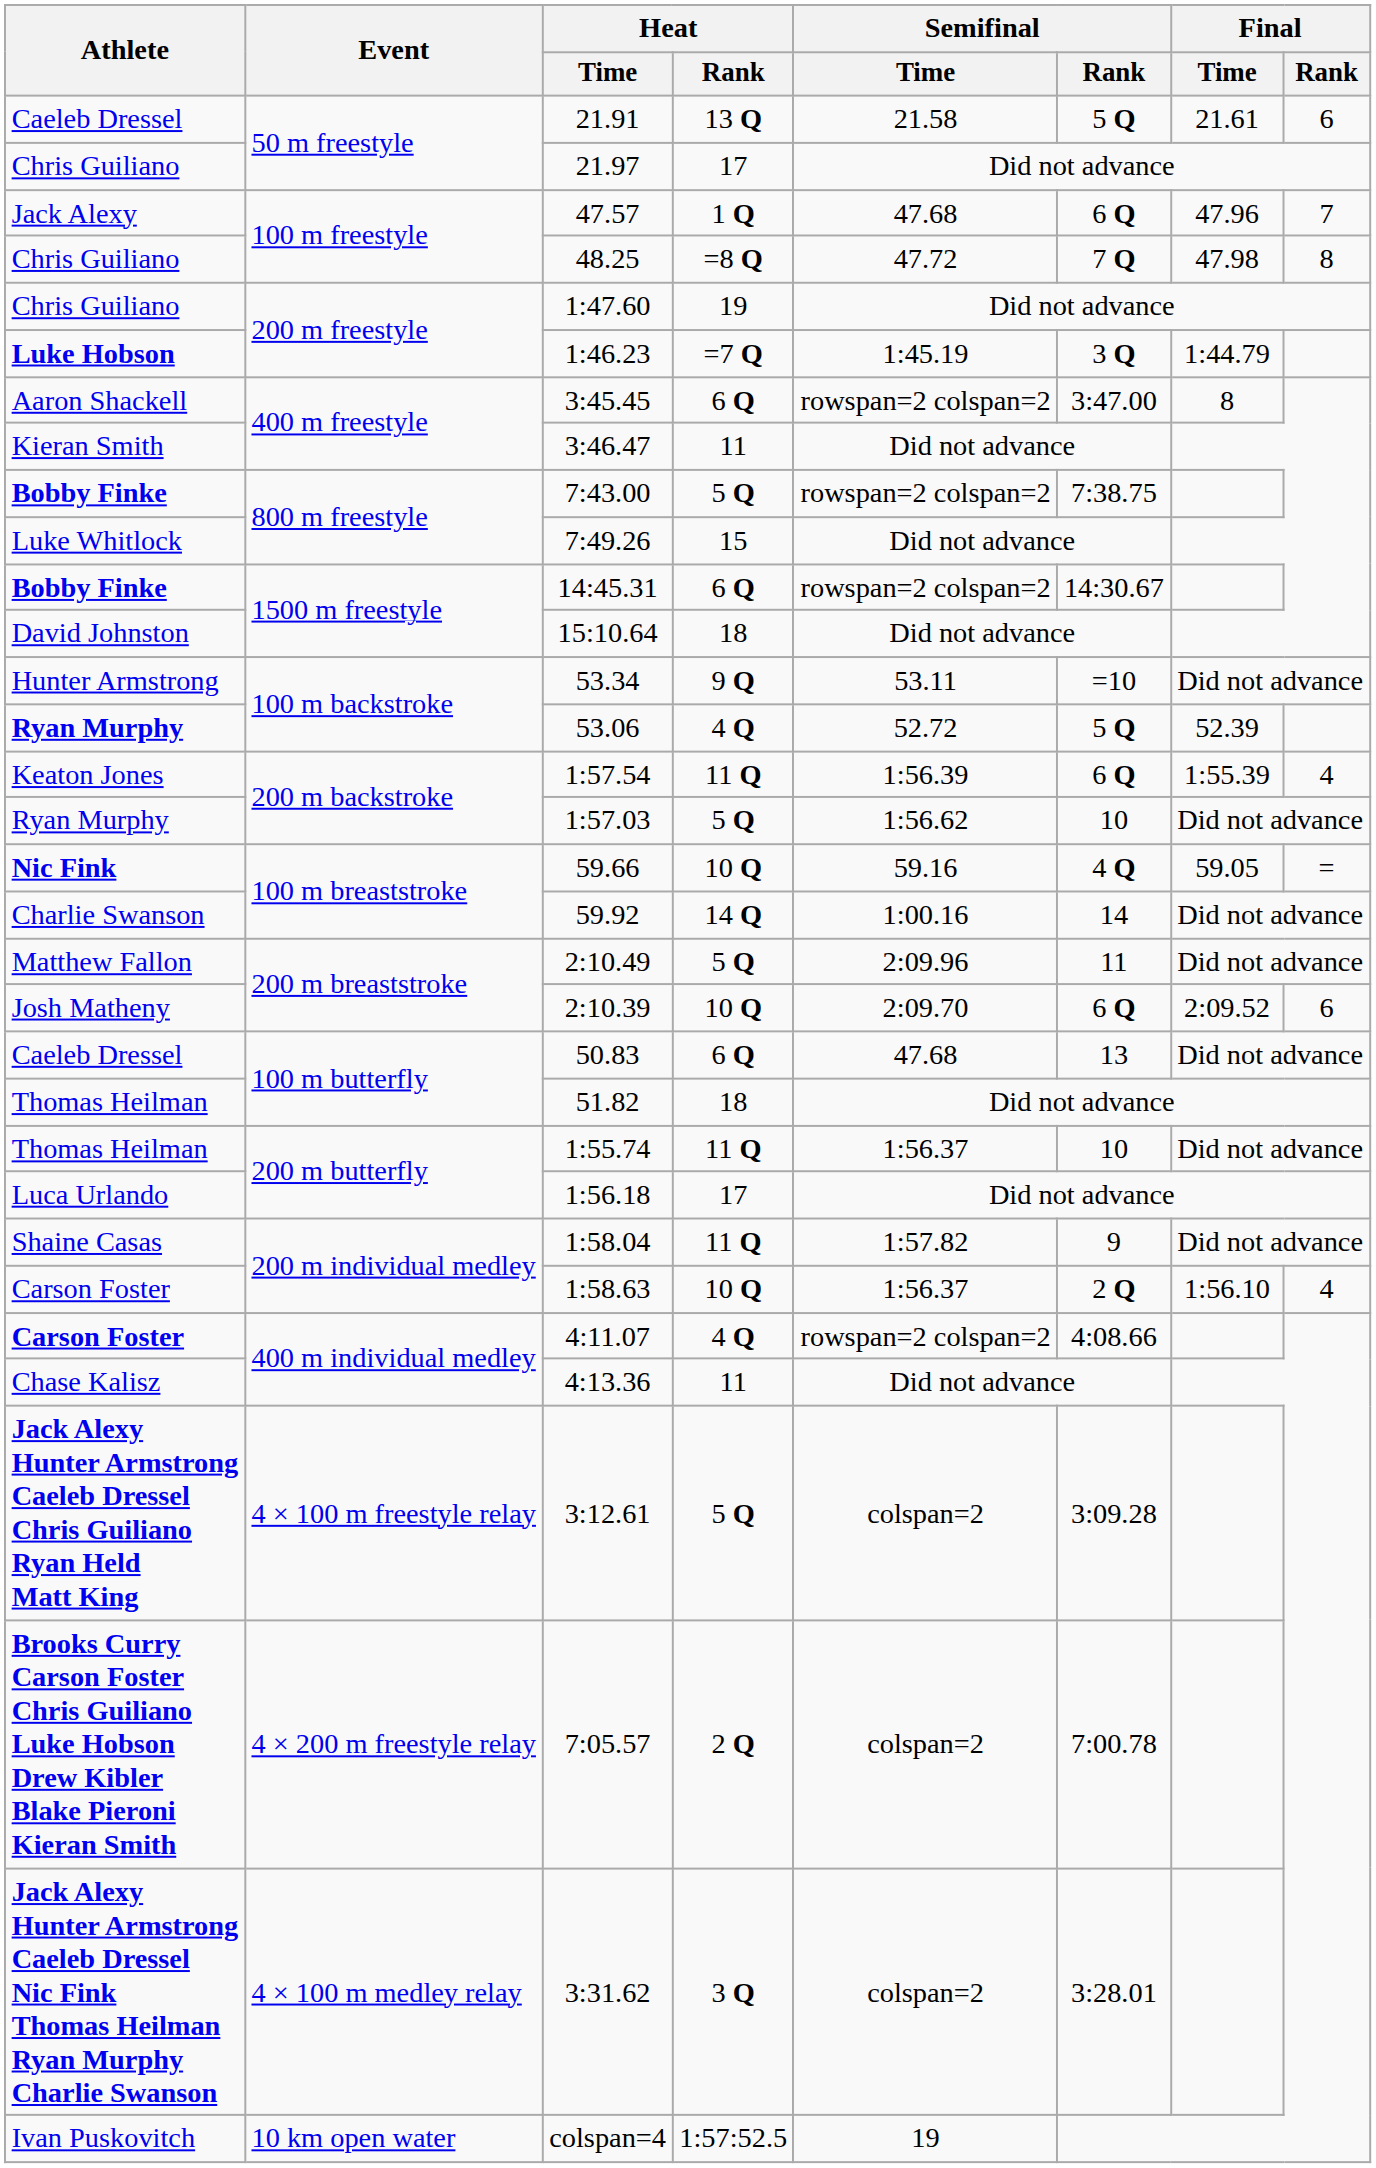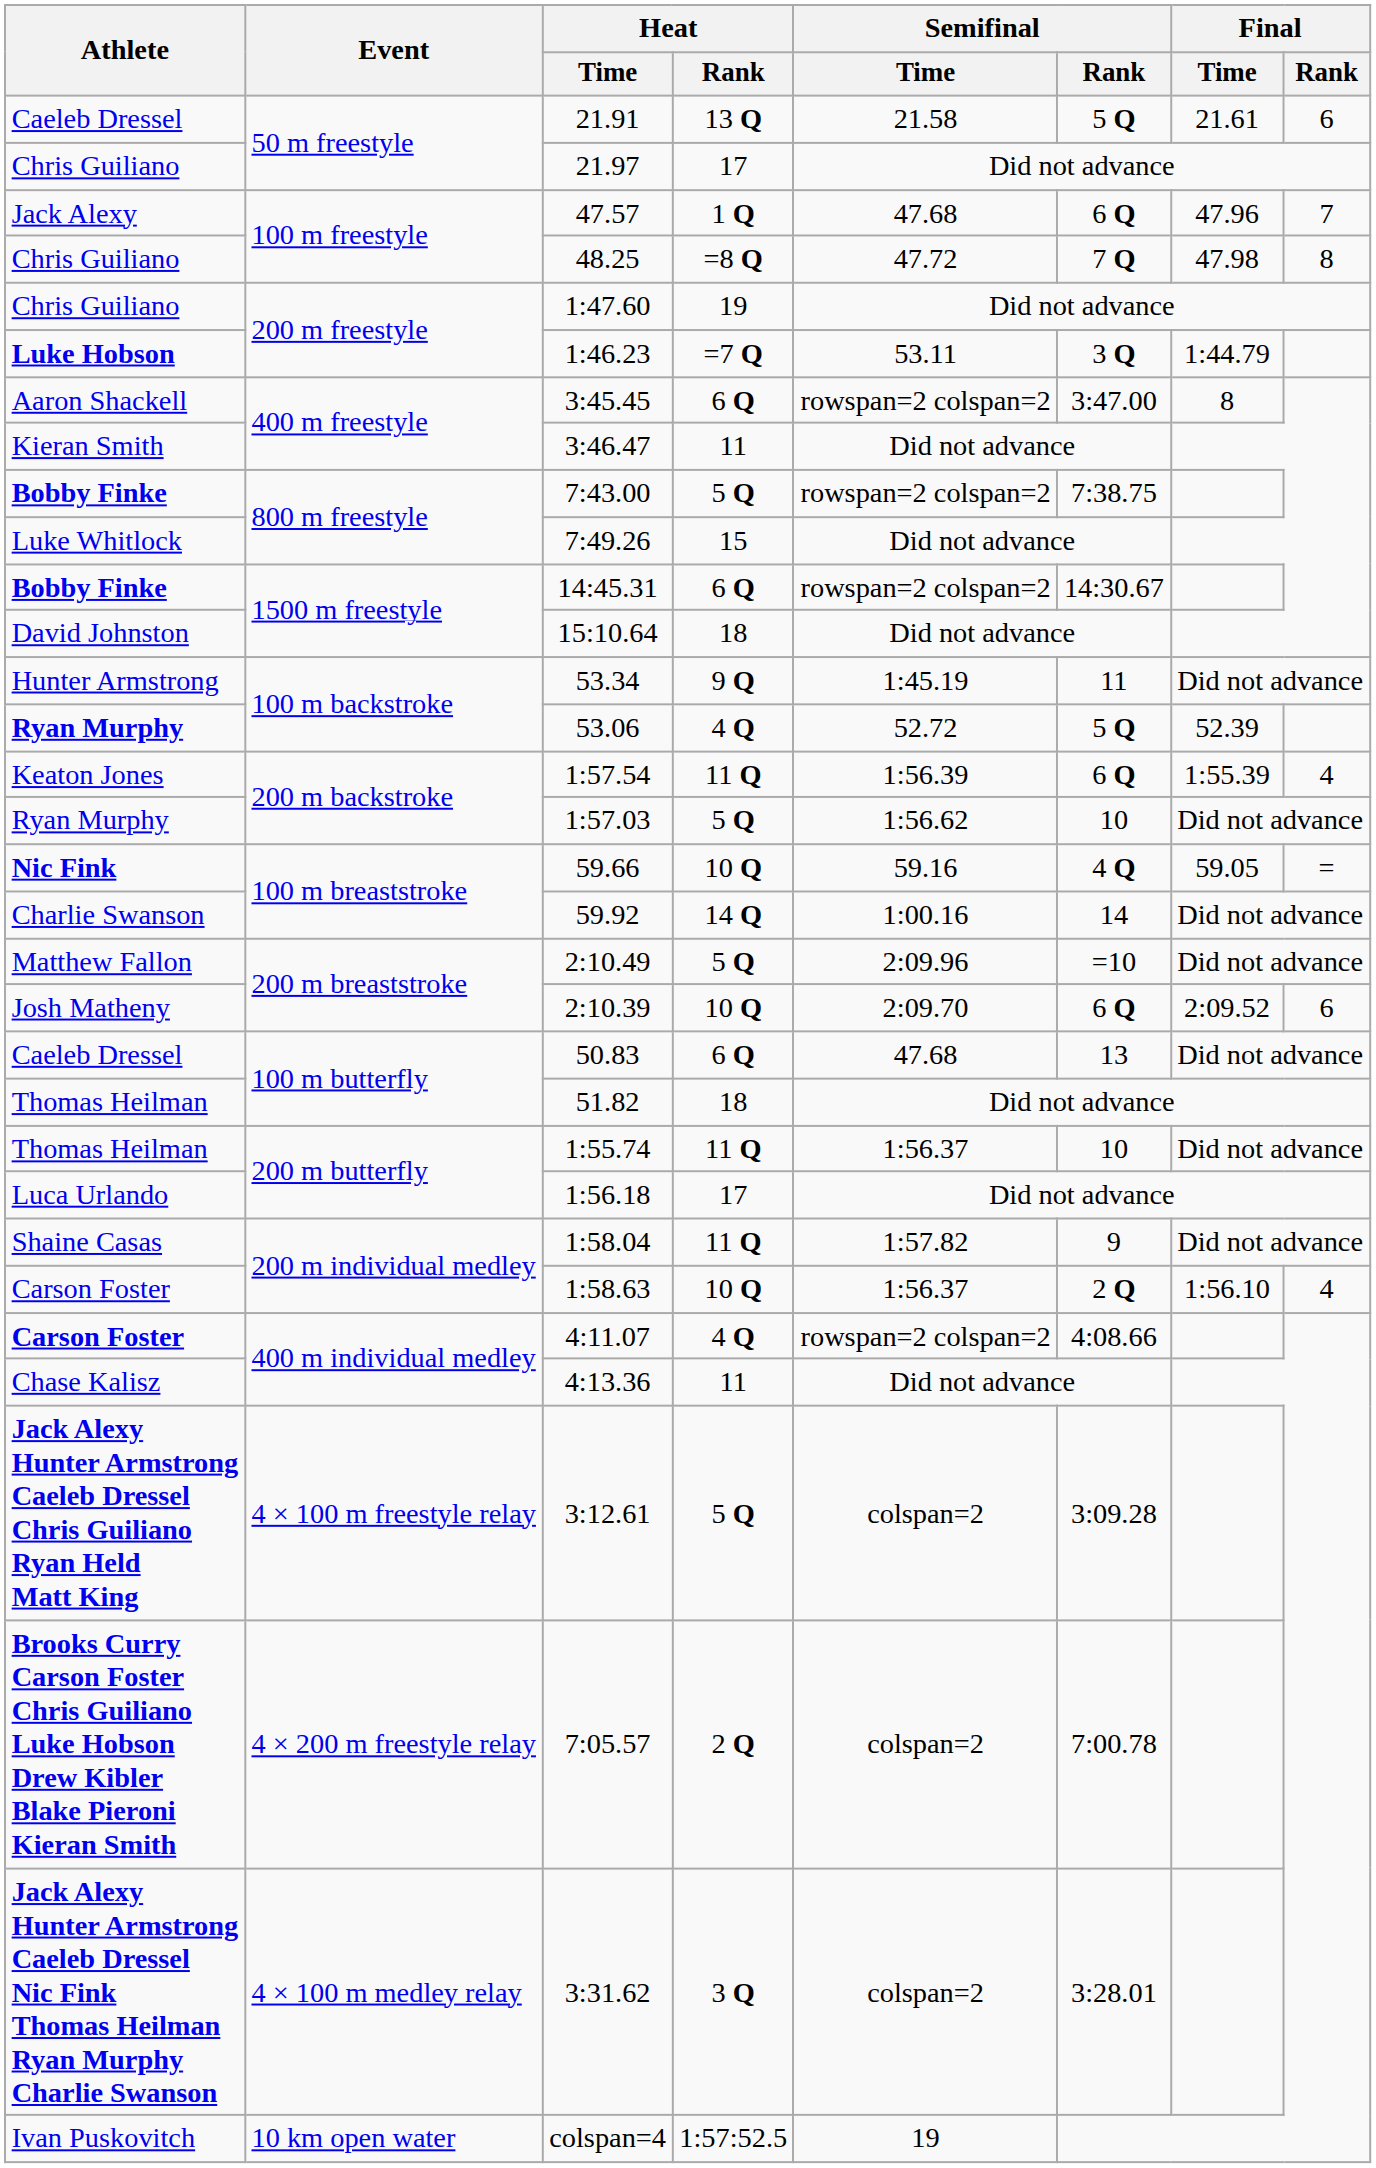(926, 353) 1:45.19 -> (926, 353) 53.11
(926, 680) 53.11 -> (926, 680) 1:45.19
(1114, 680) =10 -> (1114, 680) 11
(1114, 961) 11 -> (1114, 961) =10
